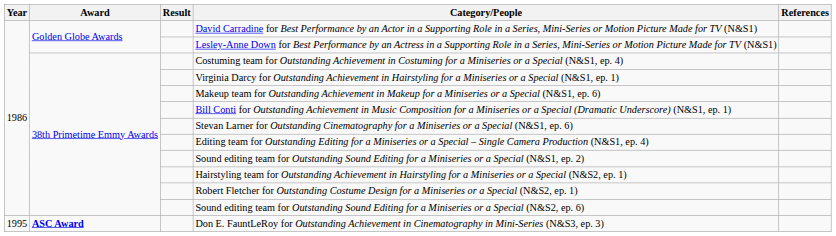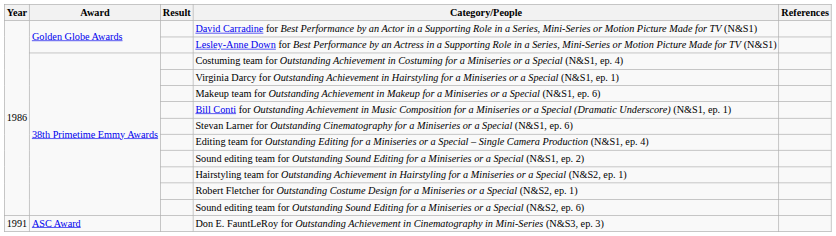(17, 223) 1995 -> (17, 223) 1991
(58, 223) bold -> (56, 223) normal
